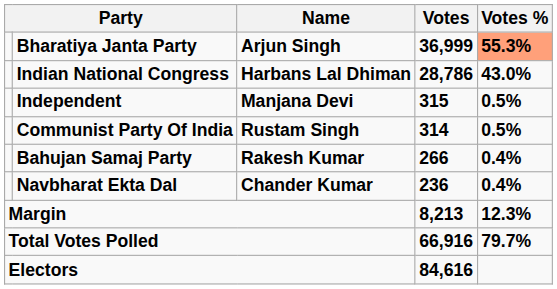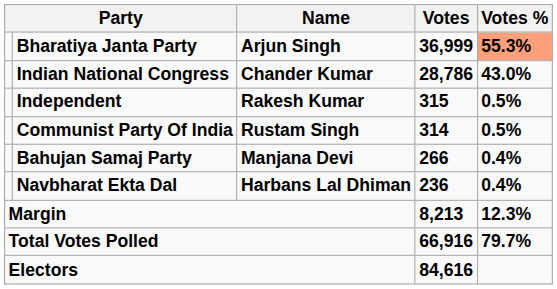(326, 74) Harbans Lal Dhiman -> (307, 74) Chander Kumar
(297, 102) Manjana Devi -> (303, 102) Rakesh Kumar
(303, 158) Rakesh Kumar -> (297, 158) Manjana Devi
(307, 185) Chander Kumar -> (326, 185) Harbans Lal Dhiman
